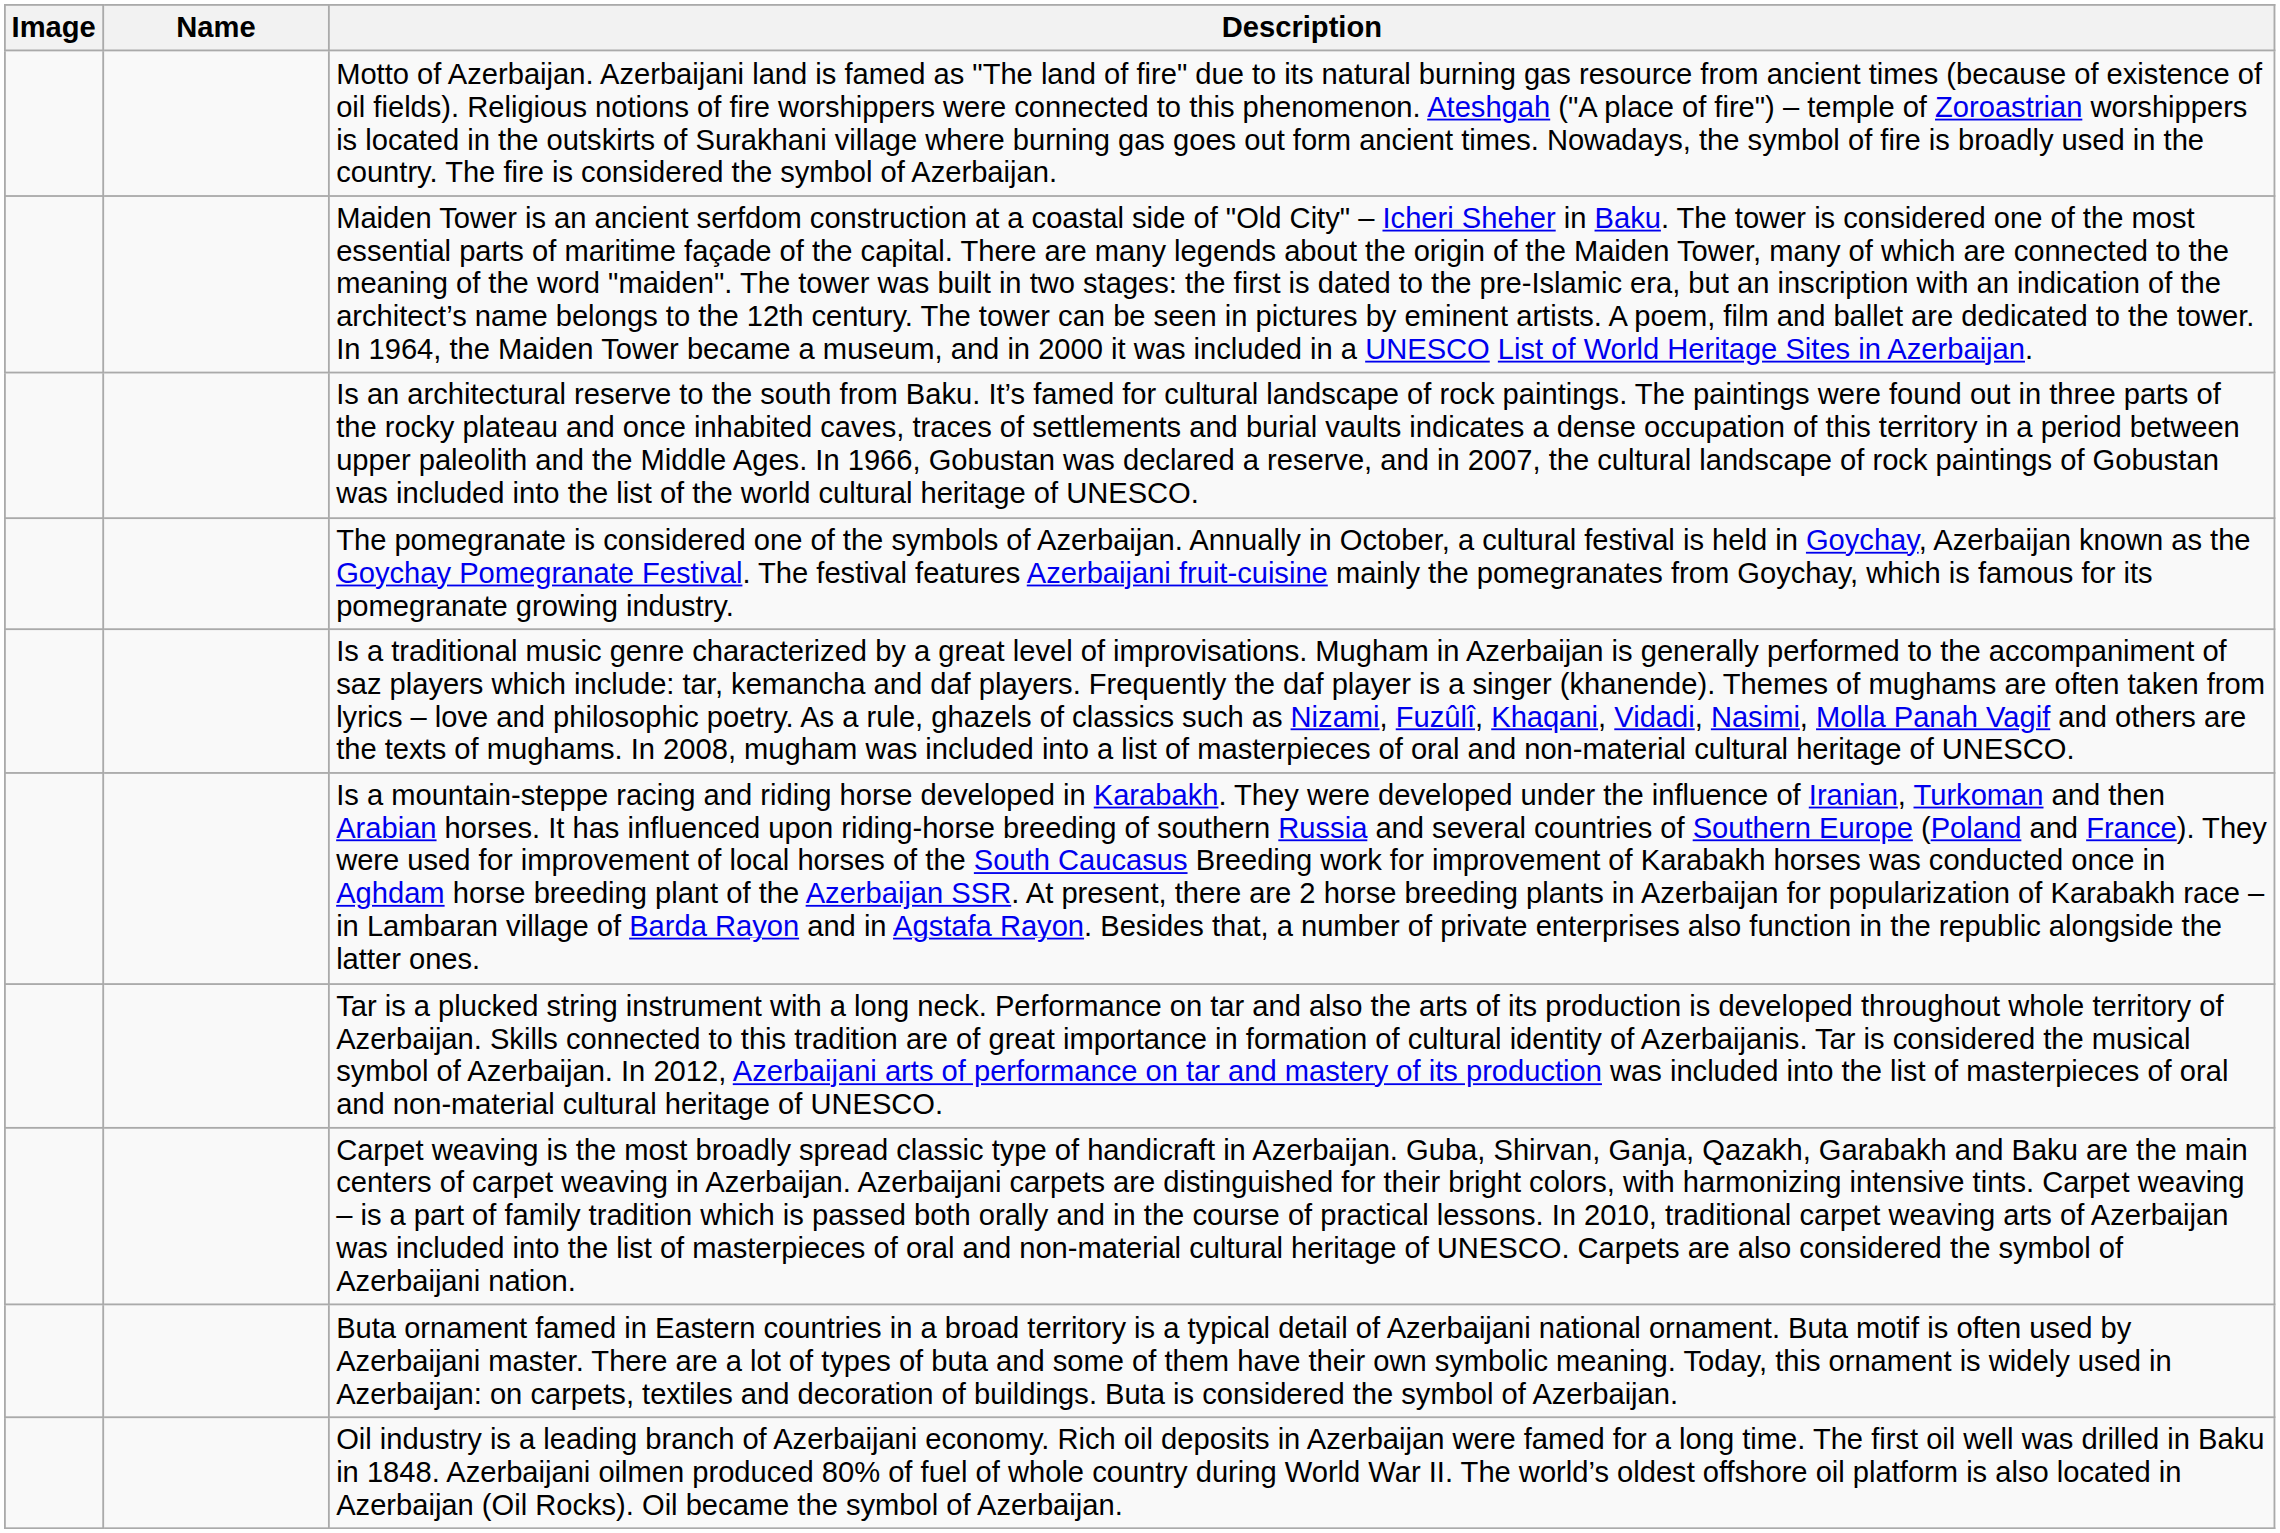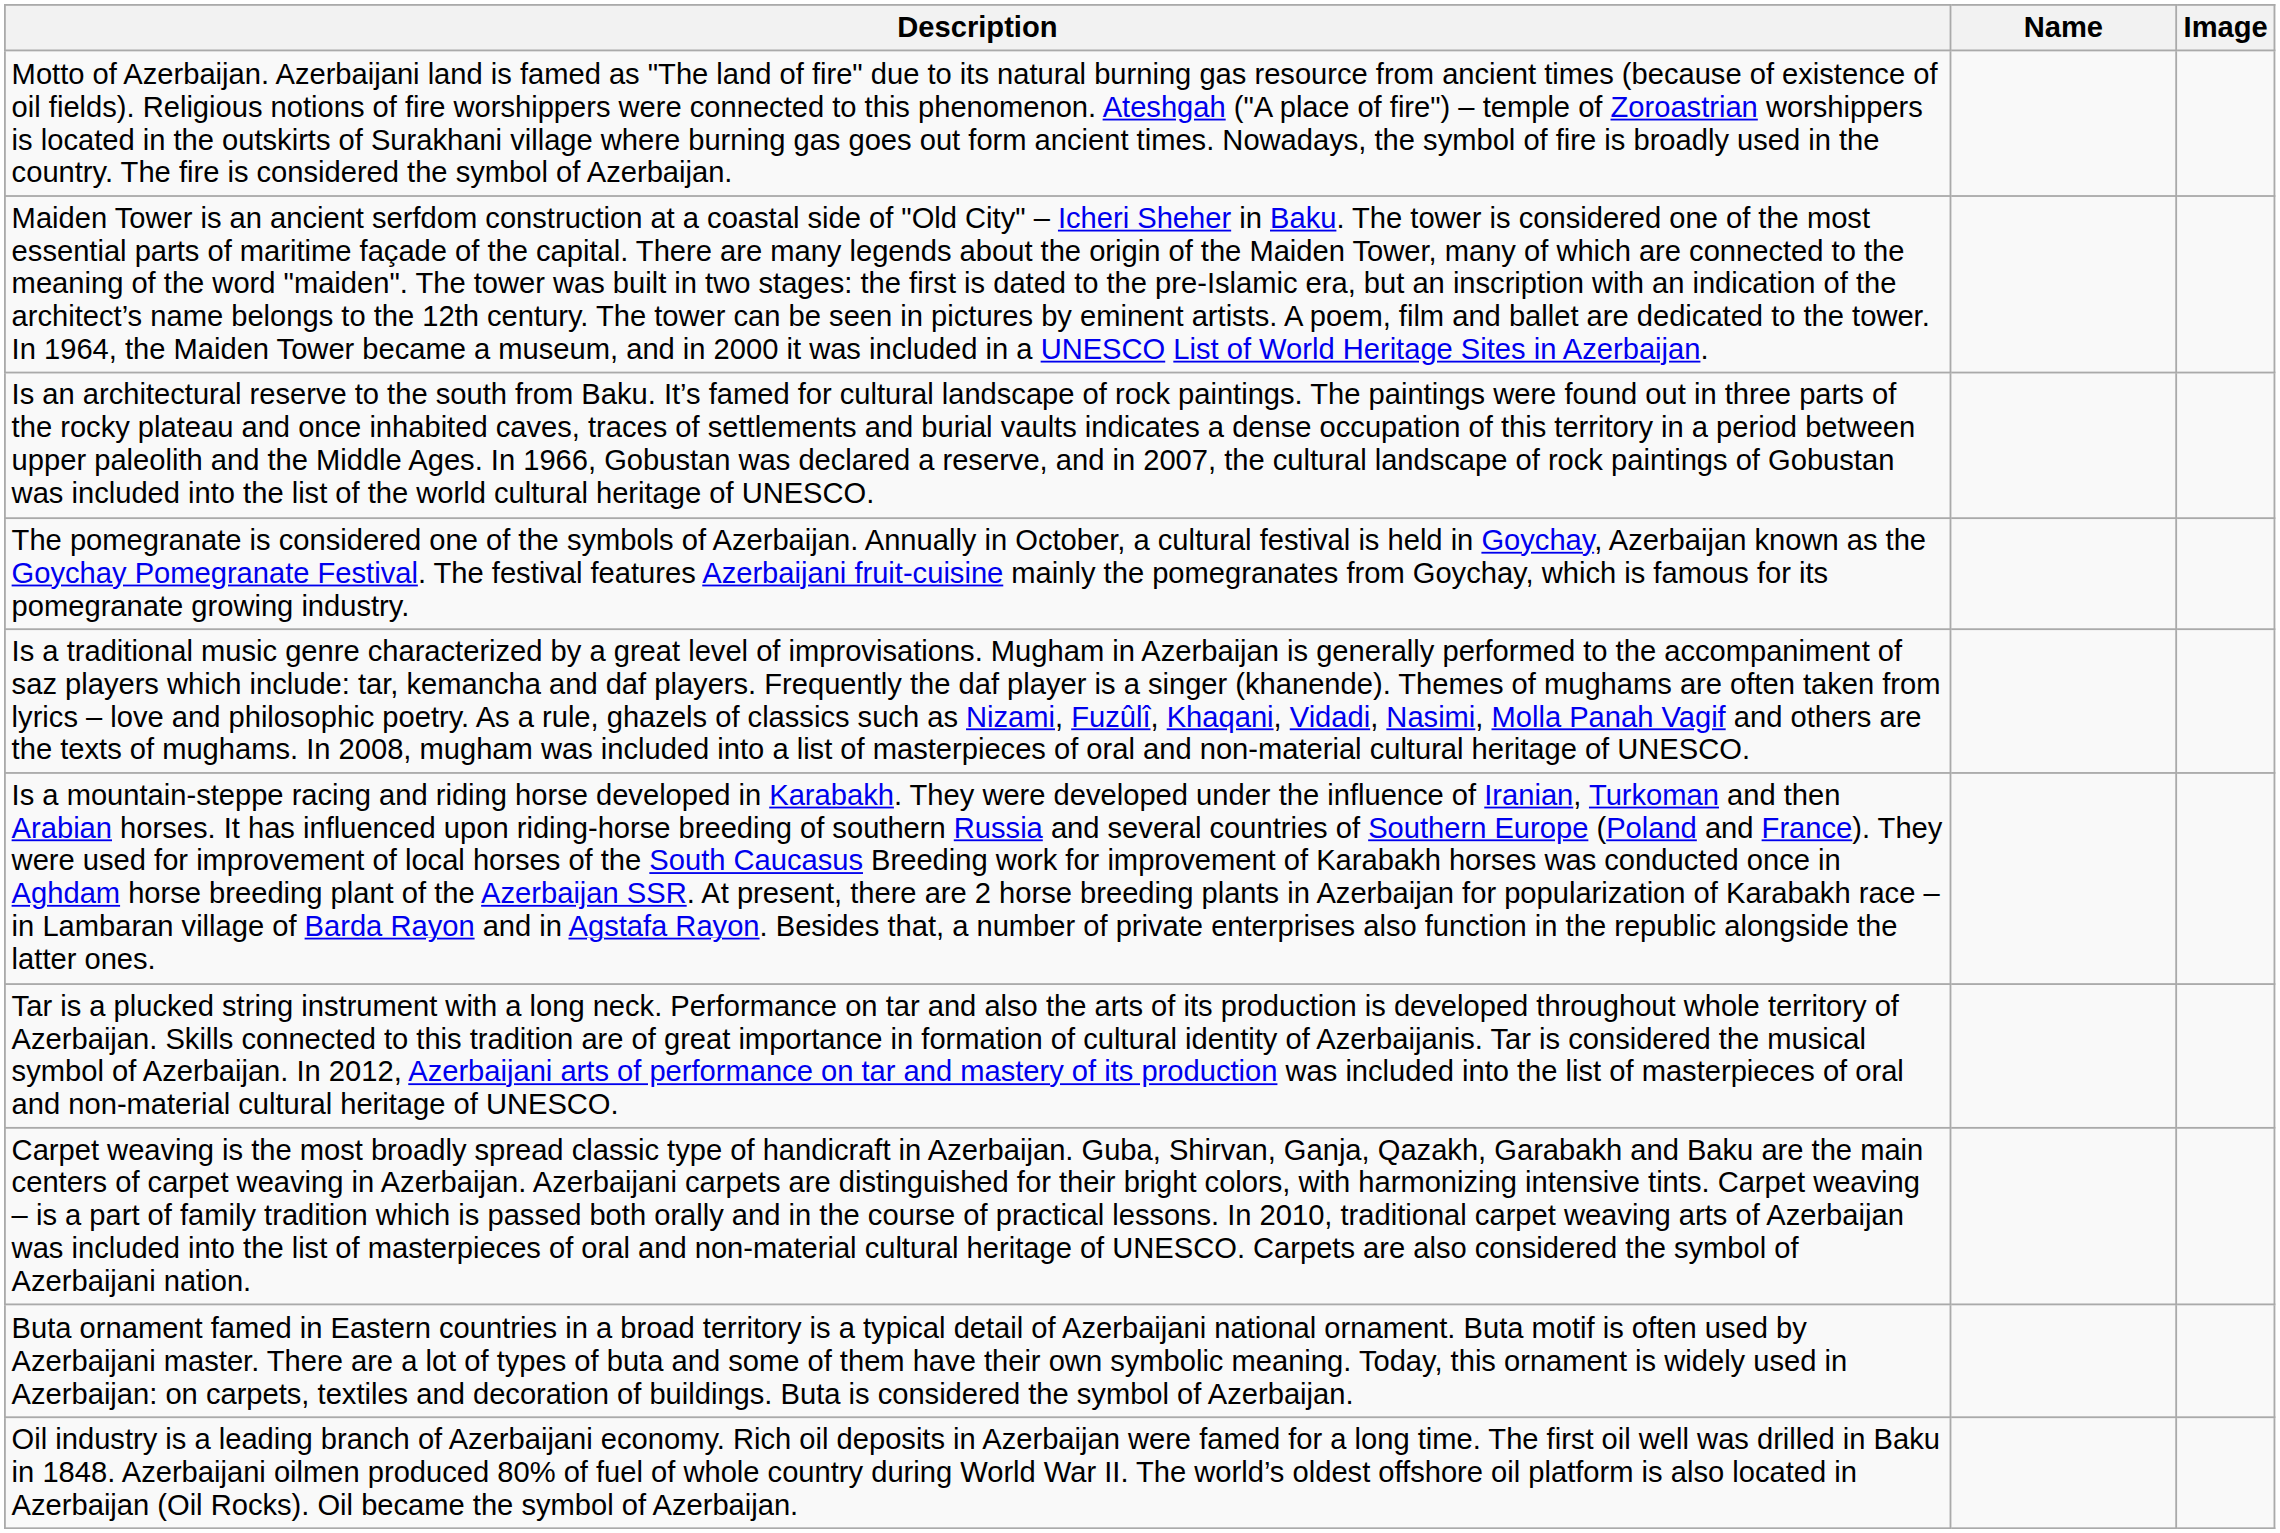columns swapped: (54, 27) <-> (1302, 27)
